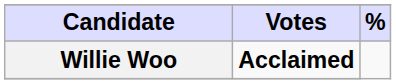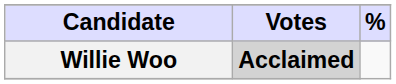(296, 59) no background -> (296, 59) lightgrey background
